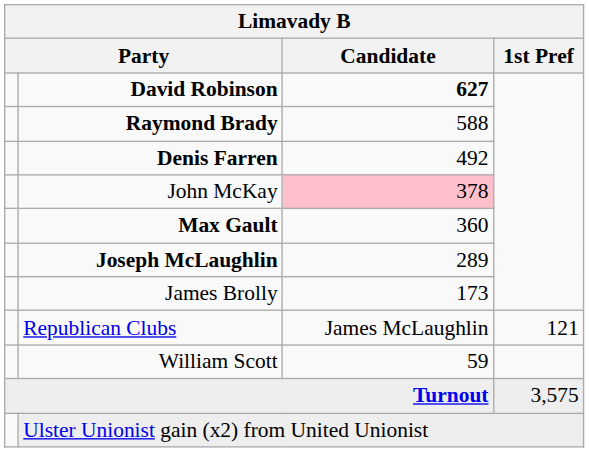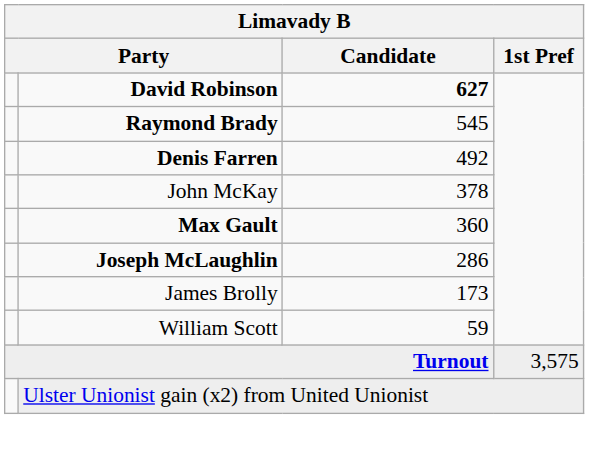(472, 123) 588 -> (472, 123) 545
(472, 191) pink background -> (472, 191) no background
(472, 259) 289 -> (472, 259) 286
- row: (100, 327)
